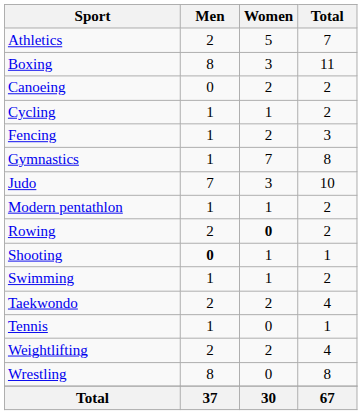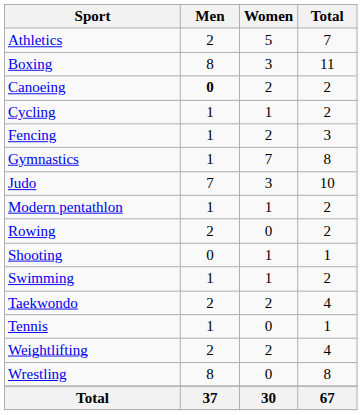(210, 87) normal -> (210, 87) bold
(269, 231) bold -> (269, 231) normal
(210, 254) bold -> (210, 254) normal
